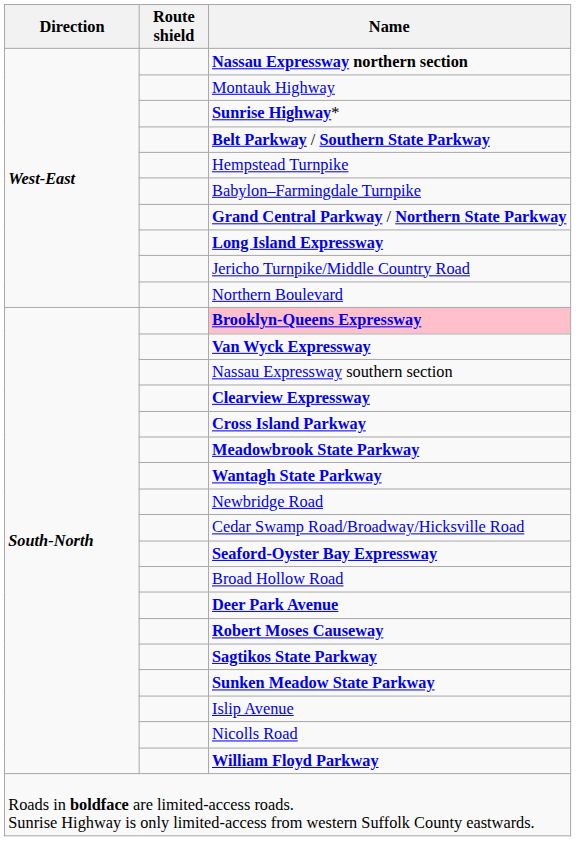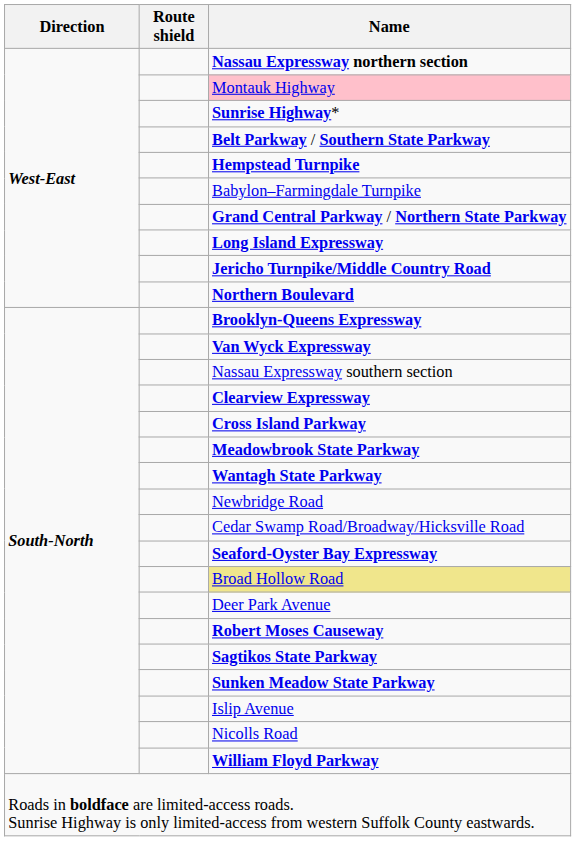(273, 87) no background -> (273, 87) pink background
(280, 165) normal -> (286, 165) bold
(341, 268) normal -> (351, 268) bold
(278, 294) normal -> (283, 294) bold
(317, 320) pink background -> (317, 320) no background
(278, 579) no background -> (278, 579) khaki background
(275, 605) bold -> (271, 605) normal
